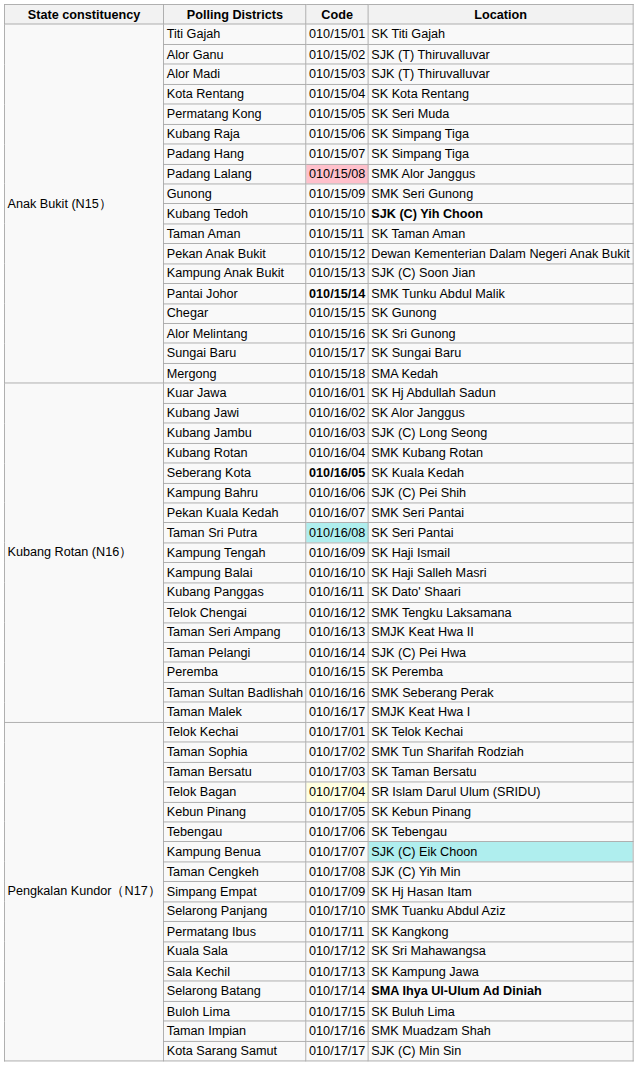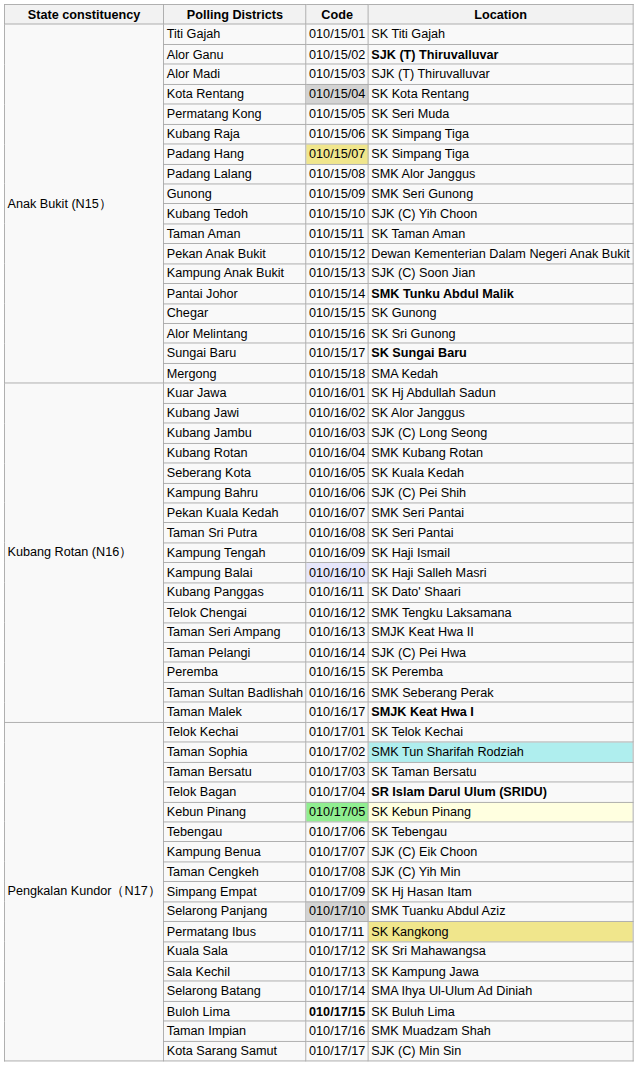(431, 54) normal -> (435, 54) bold
(337, 94) no background -> (337, 94) lightgrey background
(337, 154) no background -> (337, 154) khaki background
(337, 174) pink background -> (337, 174) no background
(427, 213) bold -> (424, 213) normal
(337, 293) bold -> (337, 293) normal
(438, 293) normal -> (443, 293) bold
(416, 353) normal -> (419, 353) bold
(337, 473) bold -> (337, 473) normal
(337, 532) paleturquoise background -> (337, 532) no background
(337, 572) no background -> (337, 572) lavender background
(421, 712) normal -> (423, 712) bold
(448, 752) no background -> (448, 752) paleturquoise background
(337, 792) lightyellow background -> (337, 792) no background
(456, 792) normal -> (459, 792) bold
(337, 812) no background -> (337, 812) lightgreen background
(421, 812) no background -> (421, 812) lightyellow background
(424, 851) paleturquoise background -> (424, 851) no background
(337, 911) no background -> (337, 911) lightgrey background
(410, 931) no background -> (410, 931) khaki background
(457, 991) bold -> (452, 991) normal
(337, 1011) normal -> (337, 1011) bold
